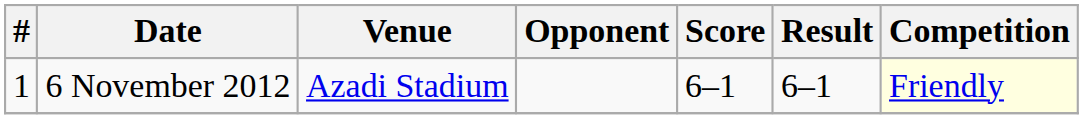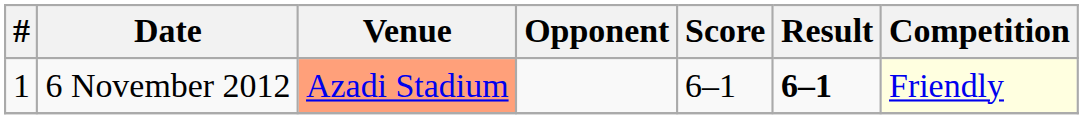(407, 85) no background -> (407, 85) lightsalmon background
(806, 85) normal -> (806, 85) bold
